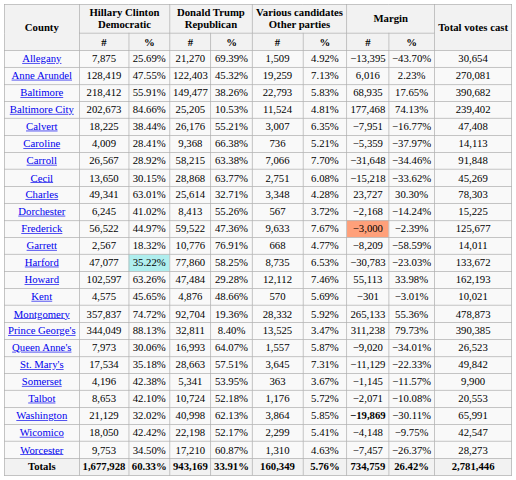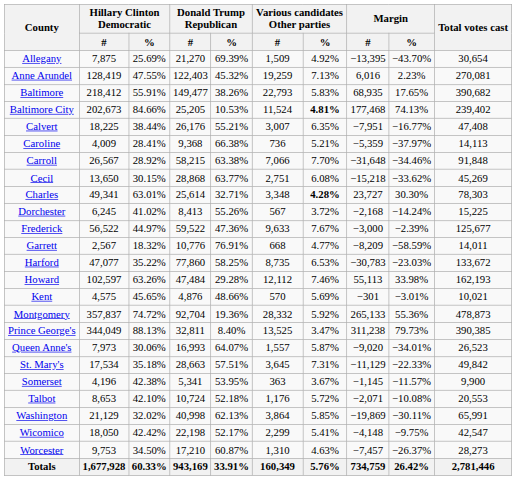(325, 110) normal -> (325, 110) bold
(325, 195) normal -> (325, 195) bold
(368, 229) lightsalmon background -> (368, 229) no background
(149, 263) paleturquoise background -> (149, 263) no background
(368, 416) bold -> (368, 416) normal
